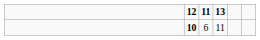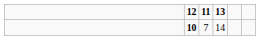(206, 27) 6 -> (206, 27) 7
(220, 27) 11 -> (220, 27) 14
